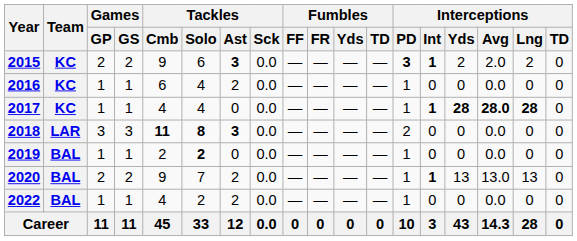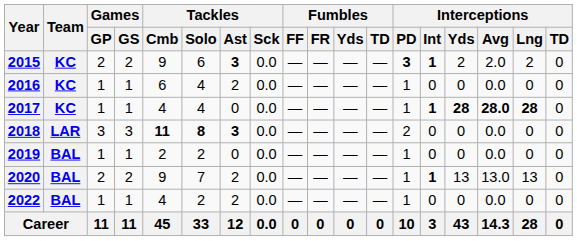(201, 154) bold -> (201, 154) normal
